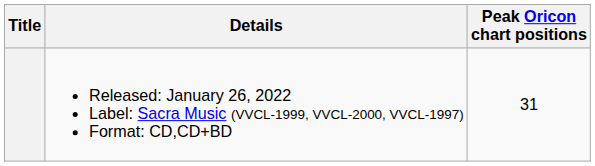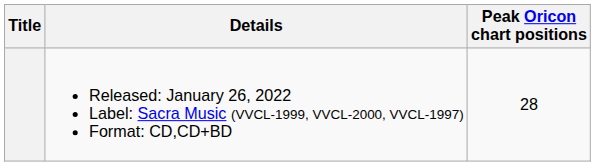(529, 104) 31 -> (529, 104) 28
